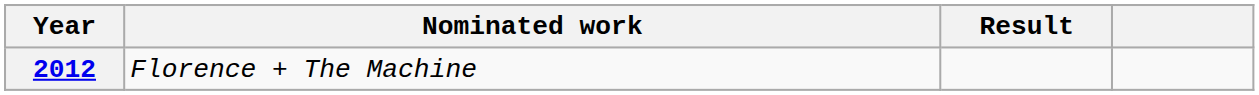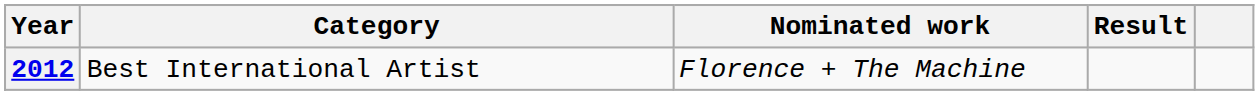+ column: (377, 26)
